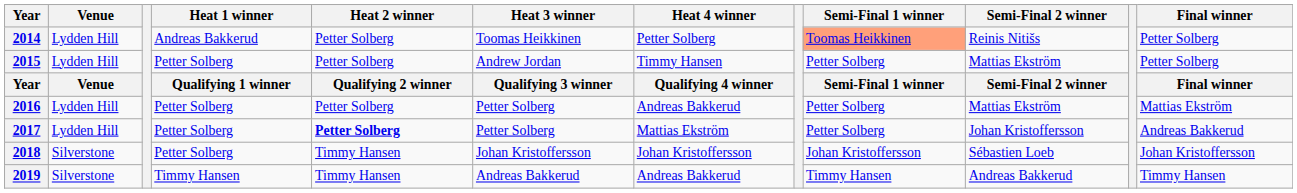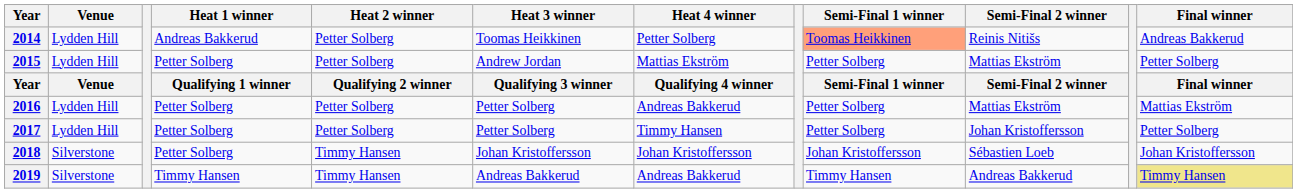(1179, 38) Petter Solberg -> (1192, 38) Andreas Bakkerud
(679, 61) Timmy Hansen -> (683, 61) Mattias Ekström
(358, 129) bold -> (354, 129) normal
(683, 129) Mattias Ekström -> (679, 129) Timmy Hansen
(1192, 129) Andreas Bakkerud -> (1179, 129) Petter Solberg
(1183, 175) no background -> (1183, 175) khaki background
